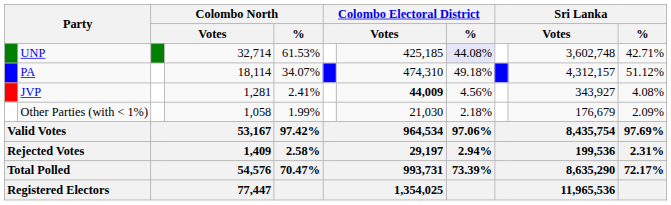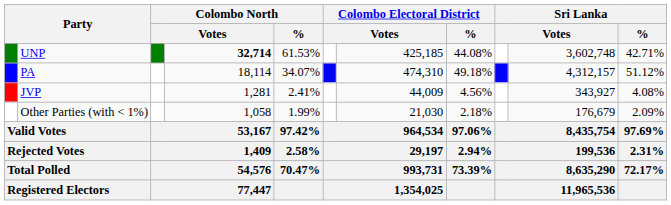(254, 53) normal -> (254, 53) bold
(473, 53) lavender background -> (473, 53) no background
(426, 92) bold -> (426, 92) normal
